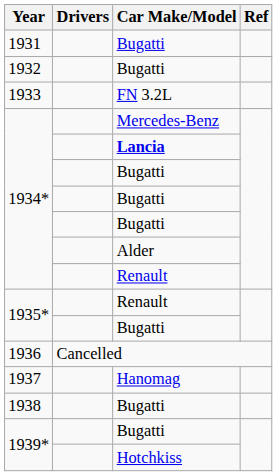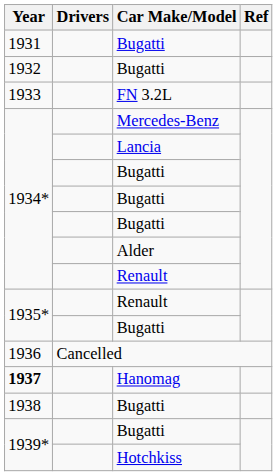(141, 146) bold -> (139, 146) normal
(25, 379) normal -> (25, 379) bold
